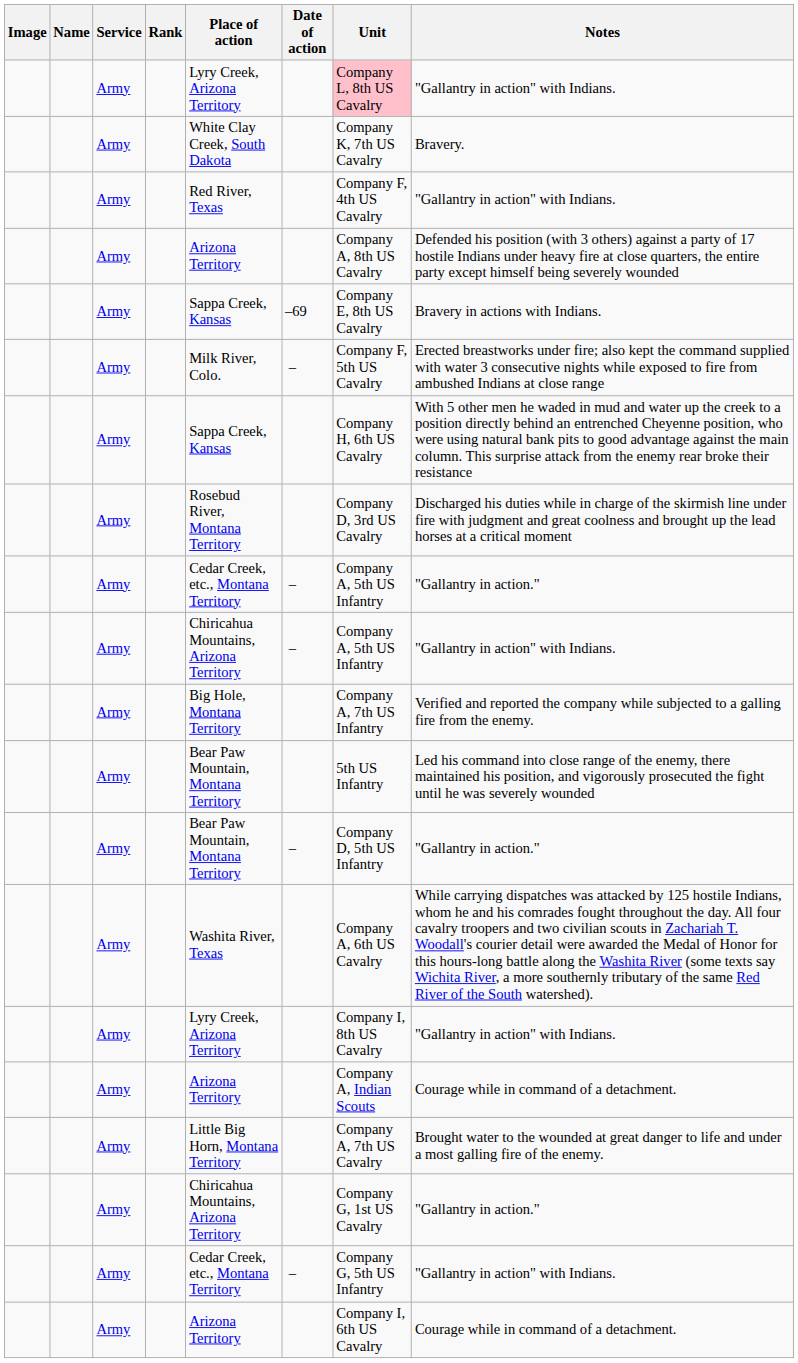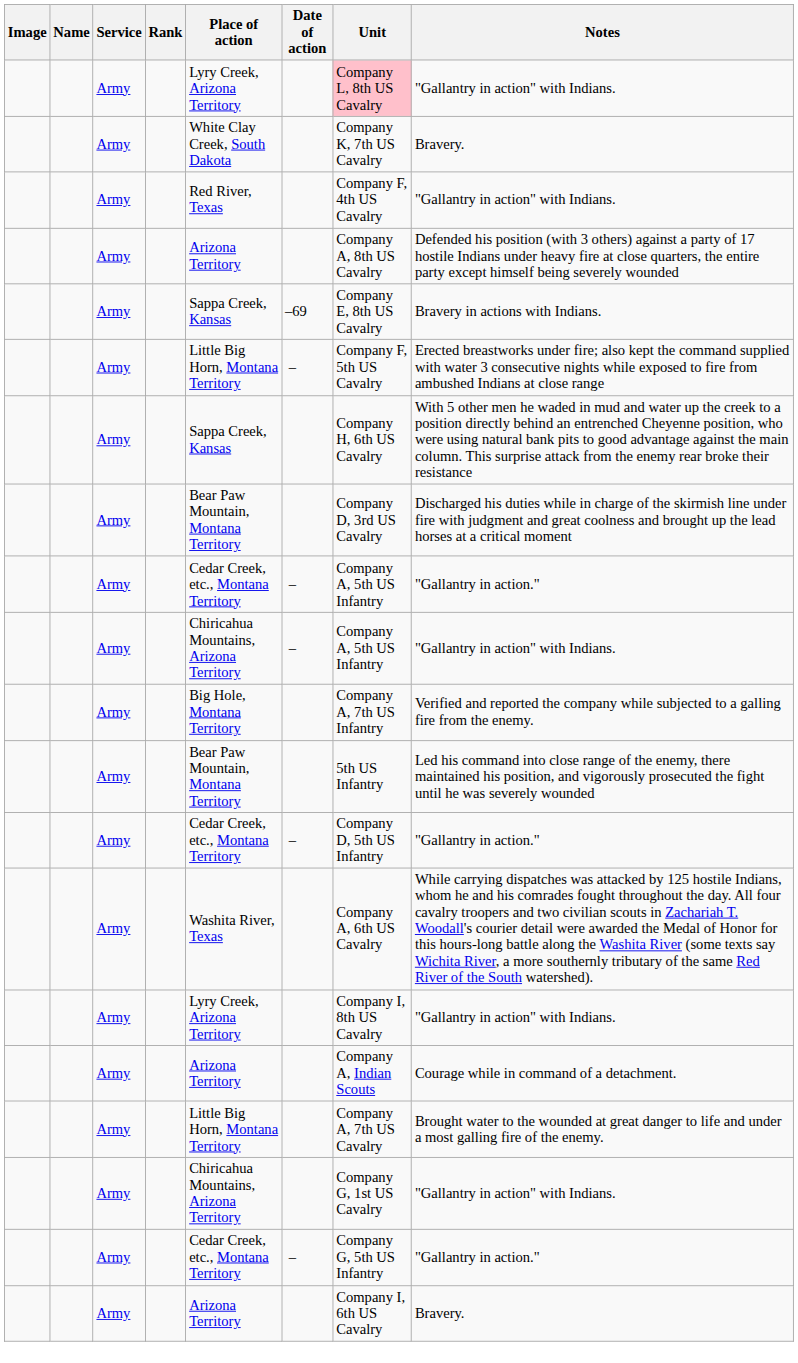(223, 367) Milk River, Colo. -> (234, 367) Little Big Horn, Montana Territory
(215, 520) Rosebud River, Montana Territory -> (219, 520) Bear Paw Mountain, Montana Territory
(219, 848) Bear Paw Mountain, Montana Territory -> (229, 840) Cedar Creek, etc., Montana Territory
(477, 1209) "Gallantry in action." -> (515, 1193) "Gallantry in action" with Indians.
(515, 1273) "Gallantry in action" with Indians. -> (477, 1257) "Gallantry in action."
(546, 1329) Courage while in command of a detachment. -> (440, 1313) Bravery.
